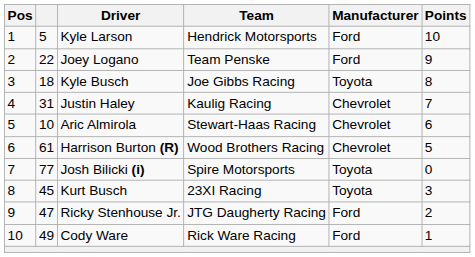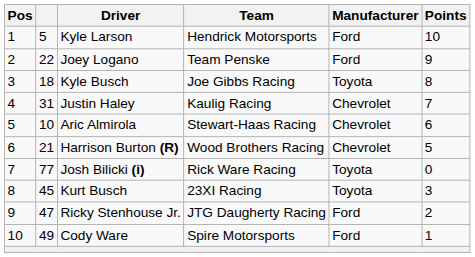(46, 146) 61 -> (46, 146) 21
(241, 168) Spire Motorsports -> (241, 168) Rick Ware Racing
(241, 234) Rick Ware Racing -> (241, 234) Spire Motorsports
